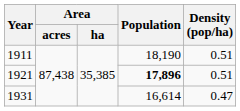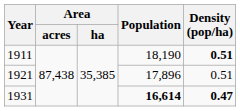(222, 55) normal -> (222, 55) bold
(163, 75) bold -> (163, 75) normal
(163, 95) normal -> (163, 95) bold
(222, 95) normal -> (222, 95) bold
